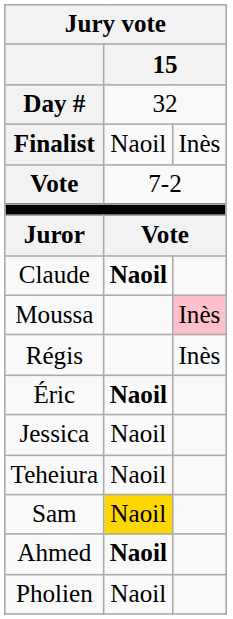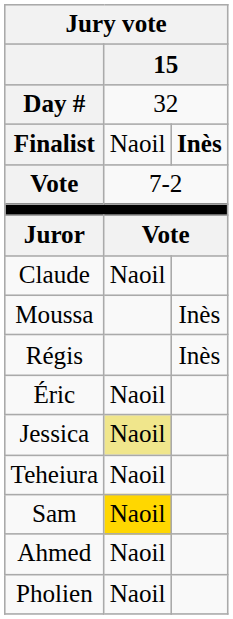(199, 143) normal -> (199, 143) bold
(138, 275) bold -> (138, 275) normal
(199, 314) pink background -> (199, 314) no background
(138, 394) bold -> (138, 394) normal
(138, 434) no background -> (138, 434) khaki background
(138, 553) bold -> (138, 553) normal
